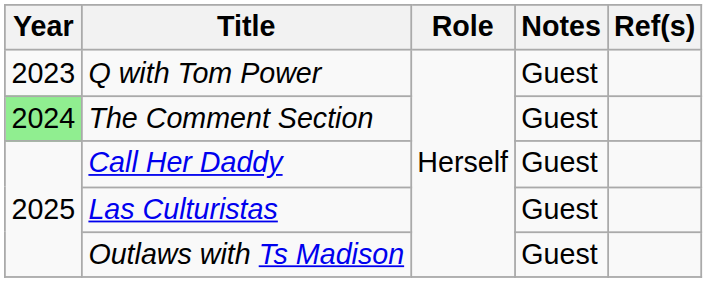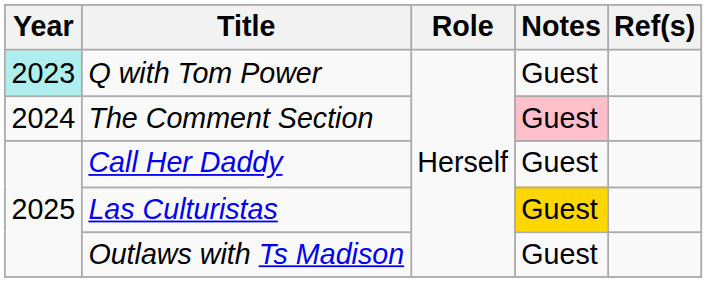(43, 72) no background -> (43, 72) paleturquoise background
(43, 118) lightgreen background -> (43, 118) no background
(559, 118) no background -> (559, 118) pink background
(559, 208) no background -> (559, 208) gold background
